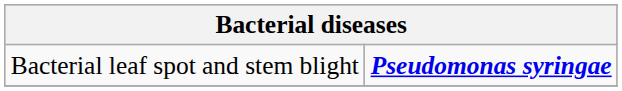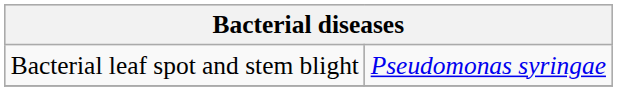(491, 65) bold -> (488, 65) normal
